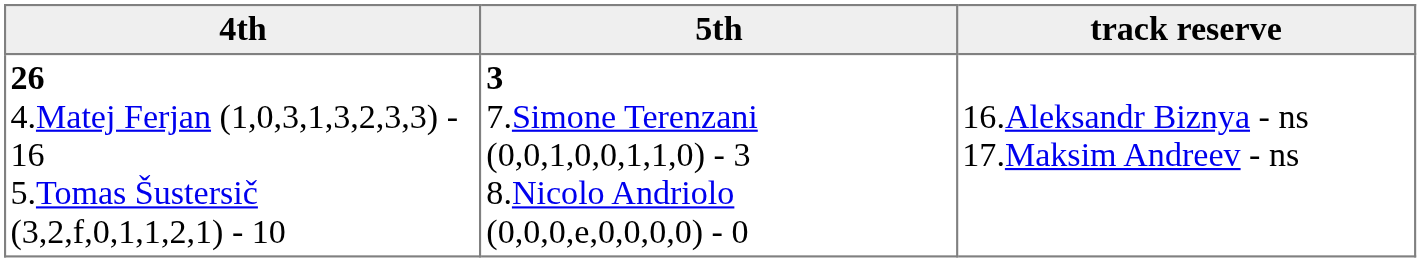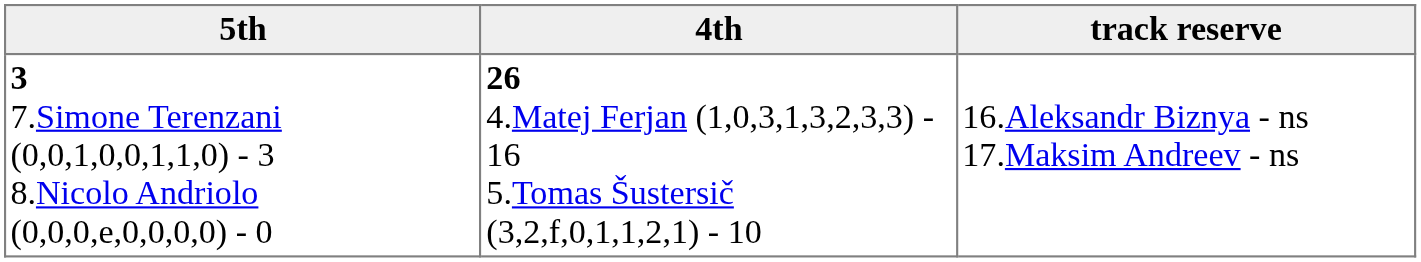columns swapped: (243, 28) <-> (719, 28)
